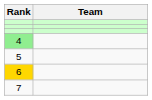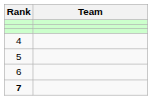(19, 41) lightgreen background -> (19, 41) no background
(19, 72) gold background -> (19, 72) no background
(19, 87) normal -> (19, 87) bold
